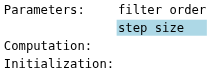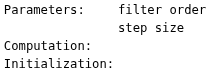(151, 28) lightblue background -> (151, 28) no background
